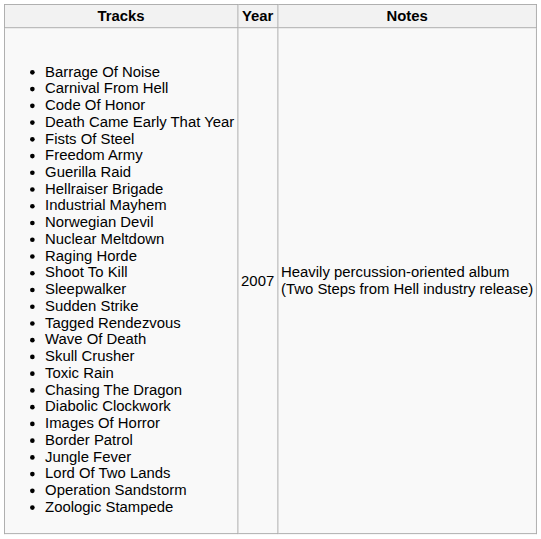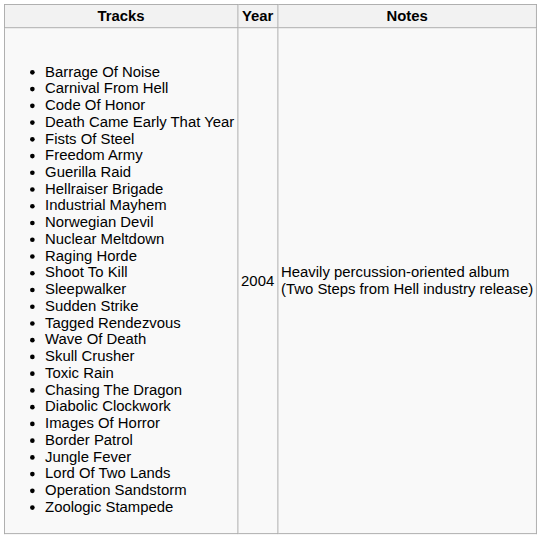(258, 280) 2007 -> (258, 280) 2004
